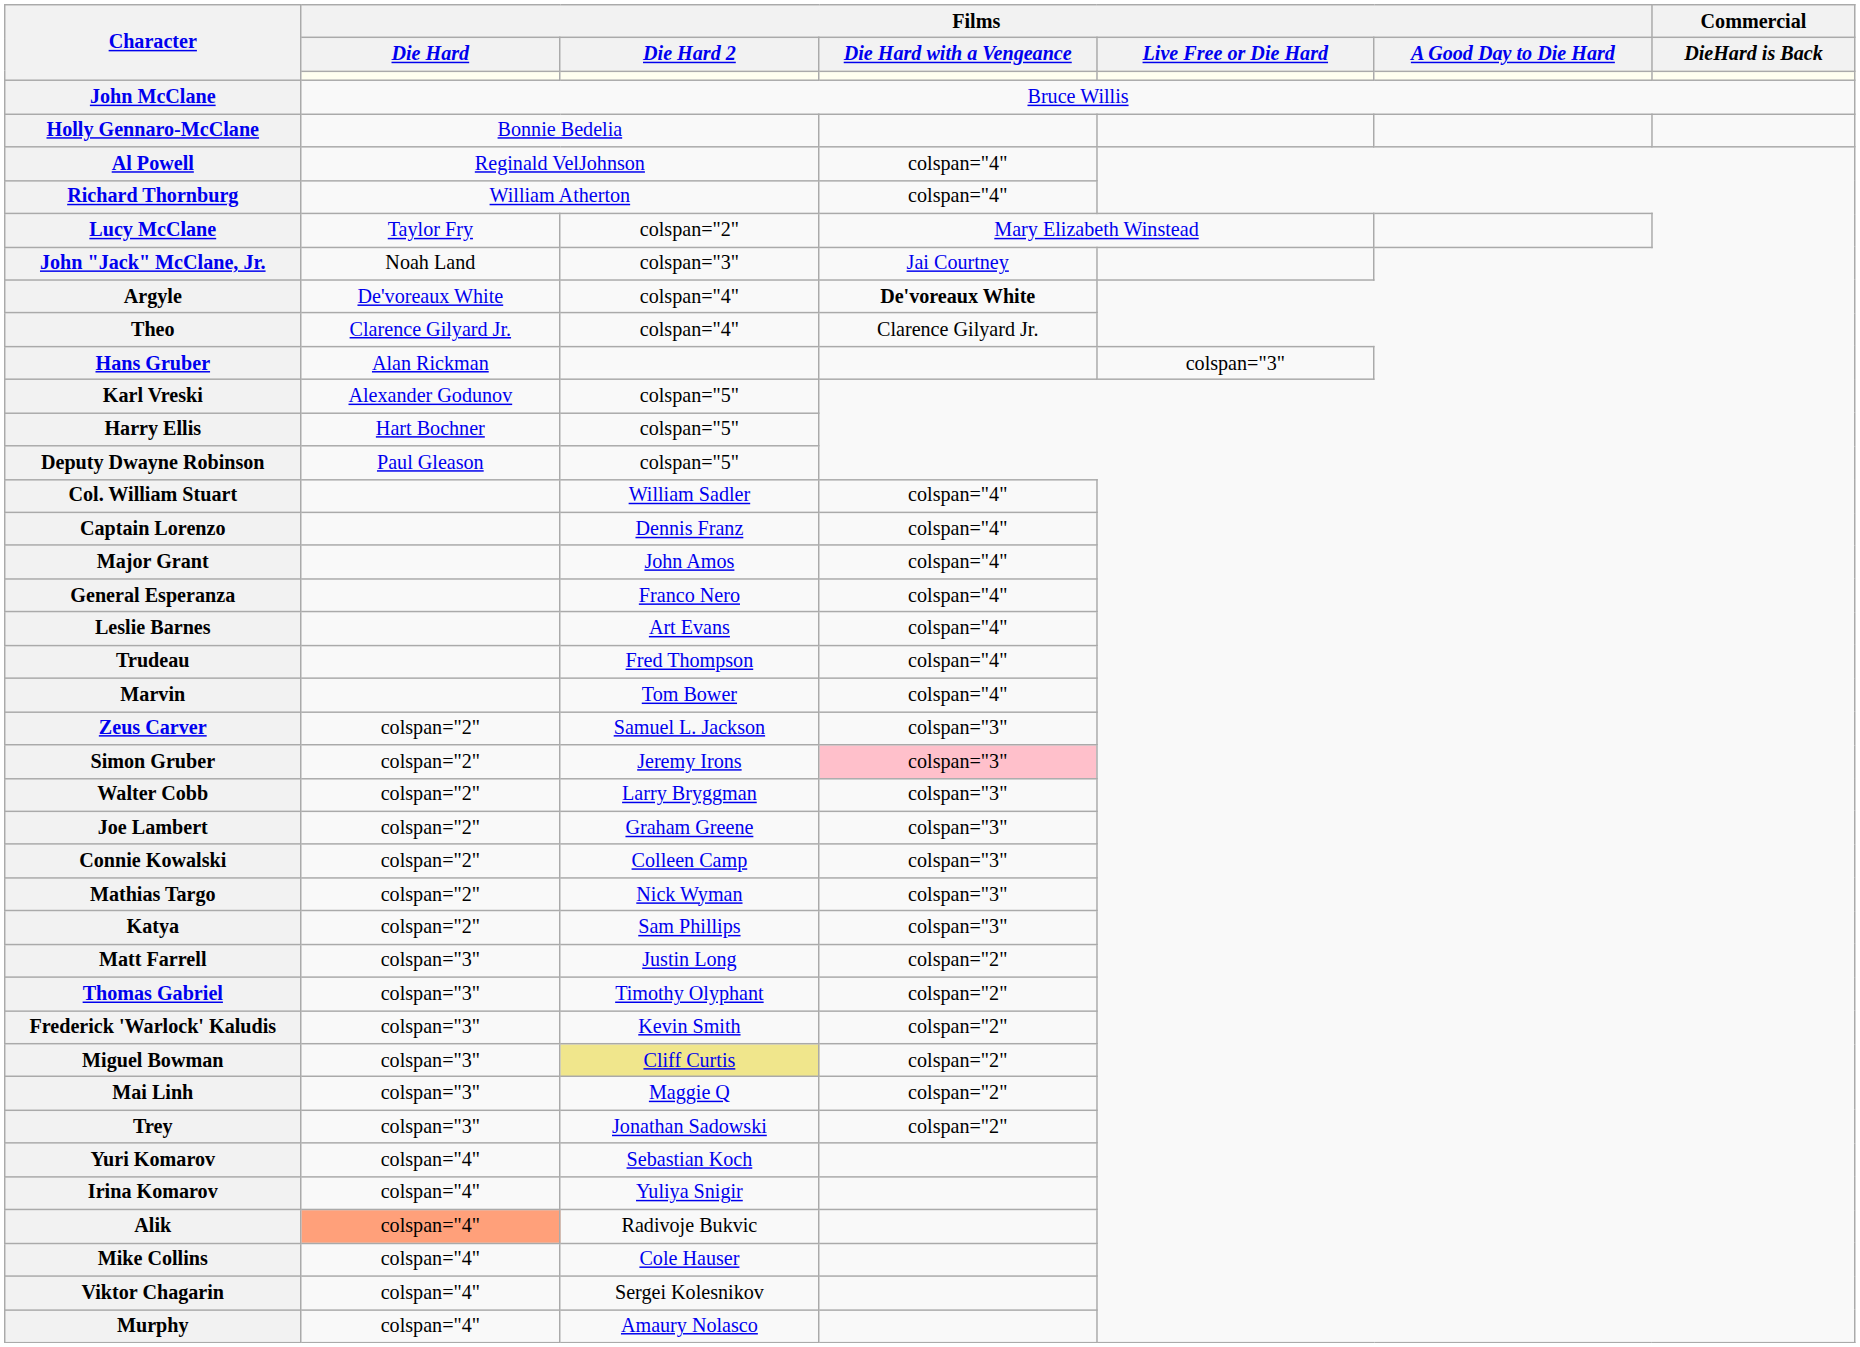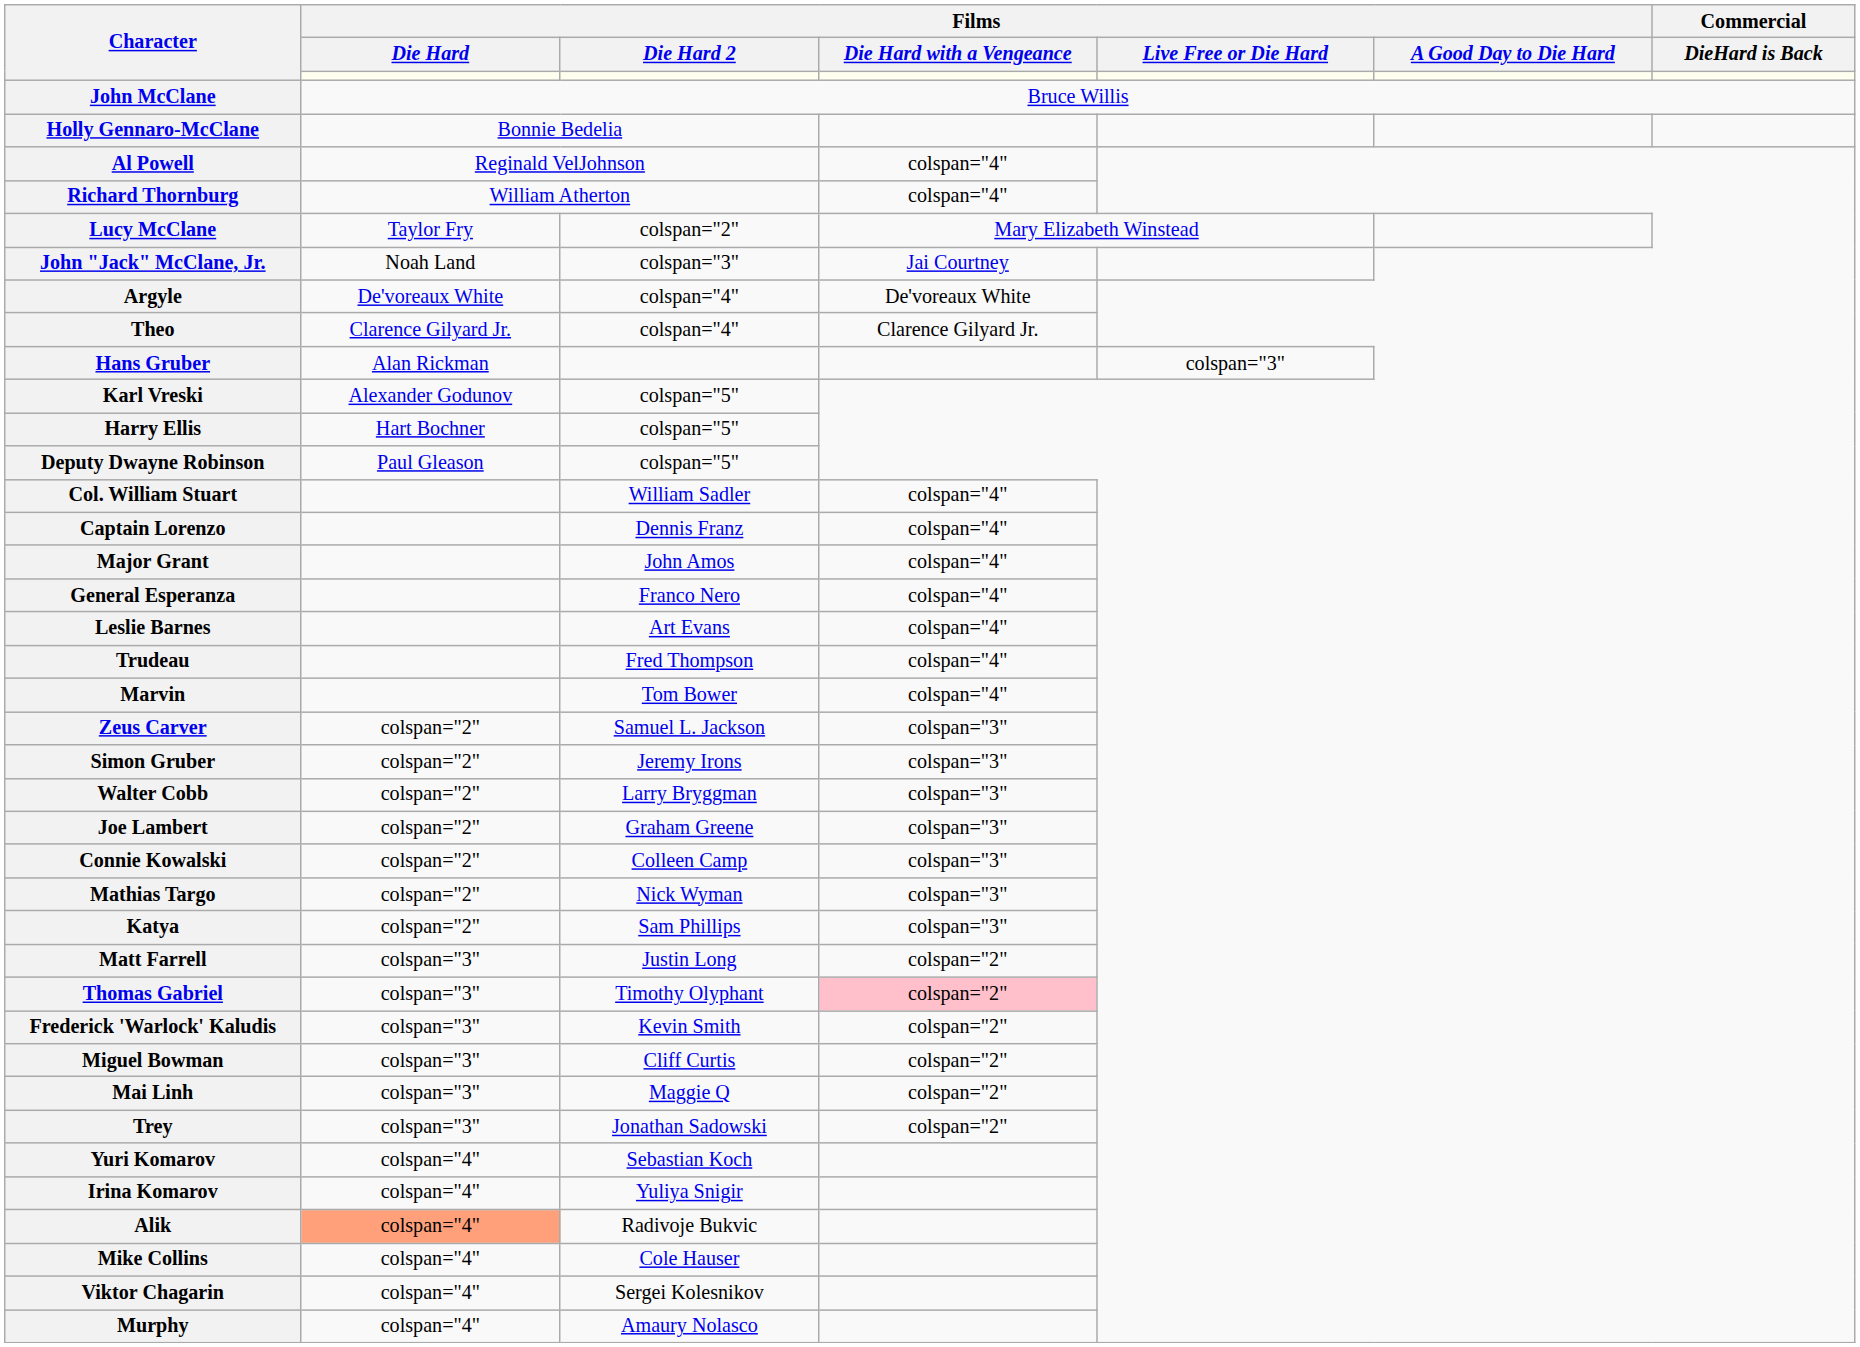(958, 295) bold -> (958, 295) normal
(958, 760) pink background -> (958, 760) no background
(958, 993) no background -> (958, 993) pink background
(689, 1059) khaki background -> (689, 1059) no background
